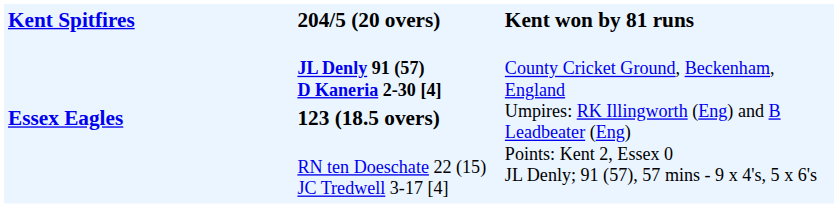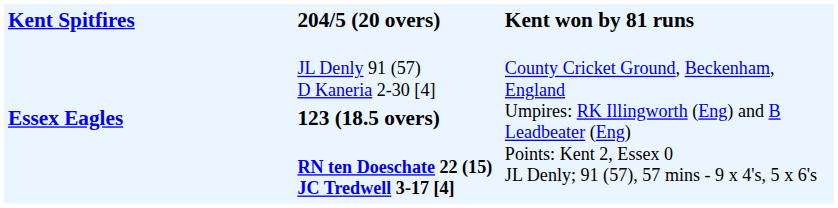(369, 79) bold -> (366, 79) normal
(392, 178) normal -> (395, 178) bold
